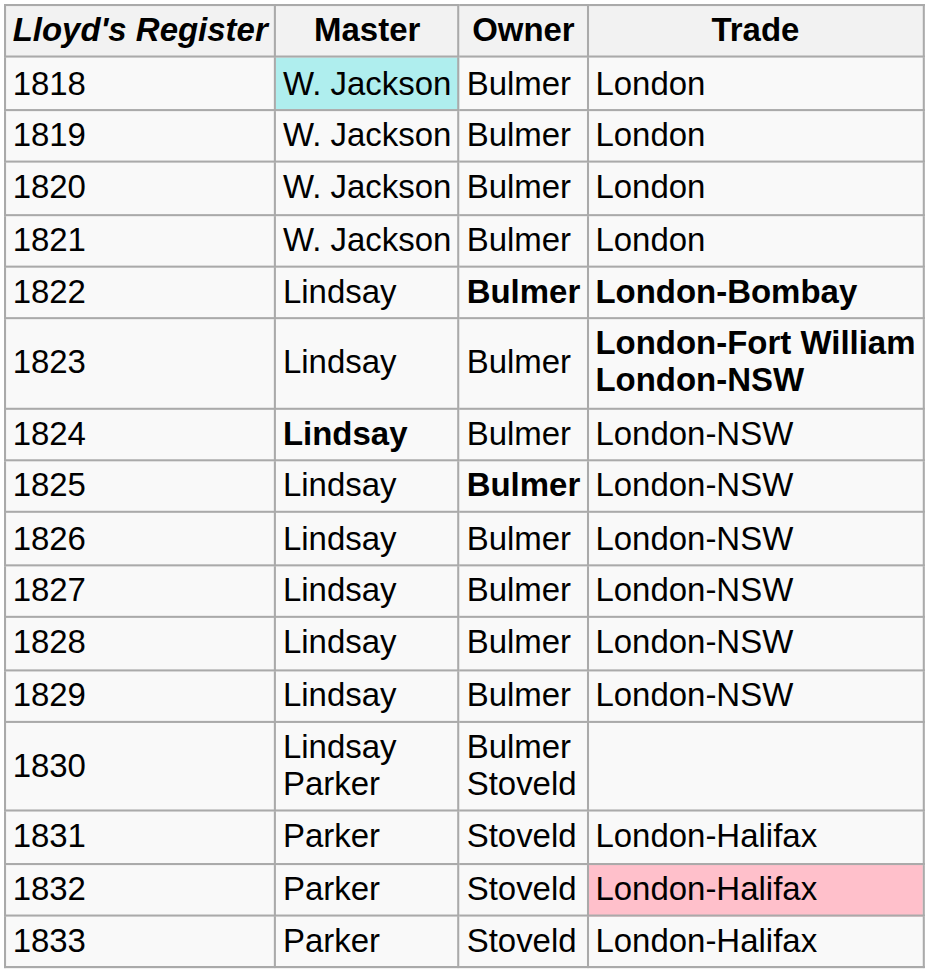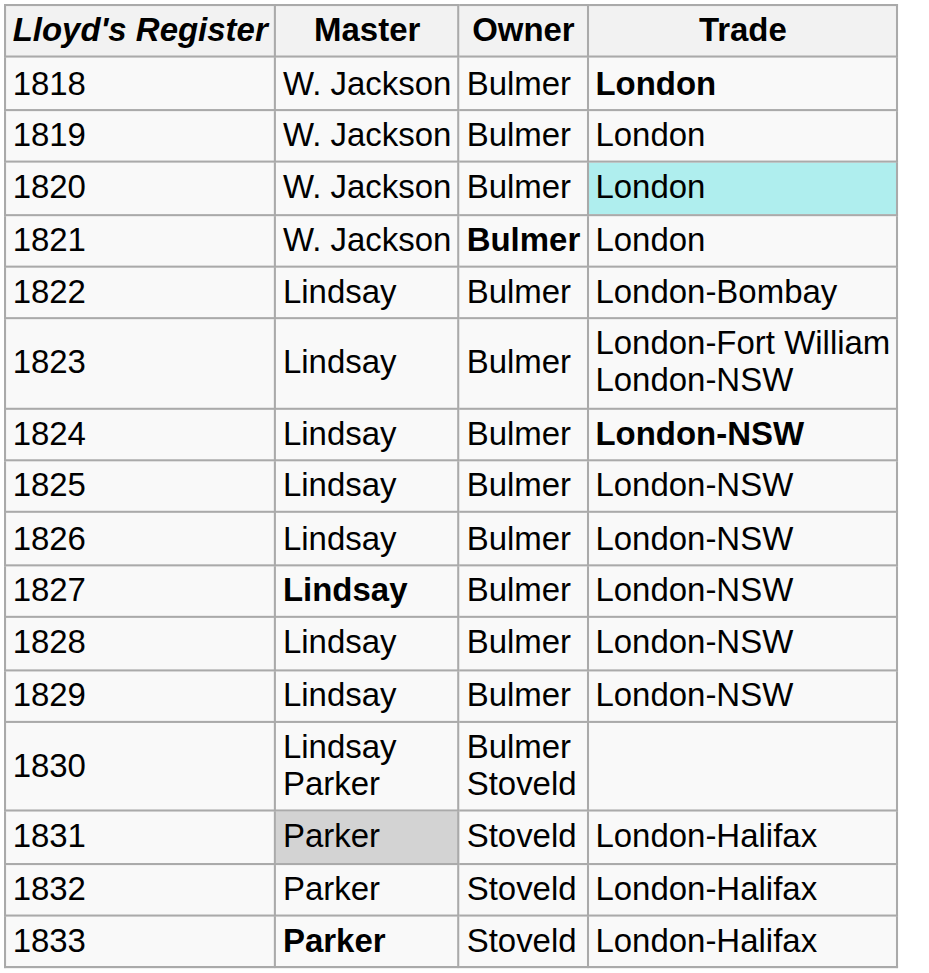(367, 82) paleturquoise background -> (367, 82) no background
(650, 82) normal -> (656, 82) bold
(650, 187) no background -> (650, 187) paleturquoise background
(519, 239) normal -> (523, 239) bold
(523, 291) bold -> (519, 291) normal
(726, 291) bold -> (716, 291) normal
(755, 362) bold -> (743, 362) normal
(345, 433) bold -> (340, 433) normal
(694, 433) normal -> (700, 433) bold
(523, 485) bold -> (519, 485) normal
(340, 590) normal -> (345, 590) bold
(331, 836) no background -> (331, 836) lightgrey background
(706, 888) pink background -> (706, 888) no background
(331, 941) normal -> (334, 941) bold
